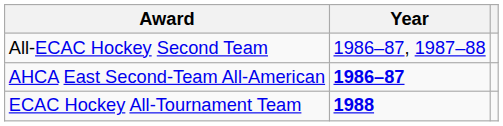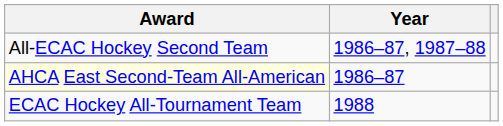(167, 76) no background -> (167, 76) lightyellow background
(369, 76) bold -> (369, 76) normal
(354, 105) bold -> (354, 105) normal
